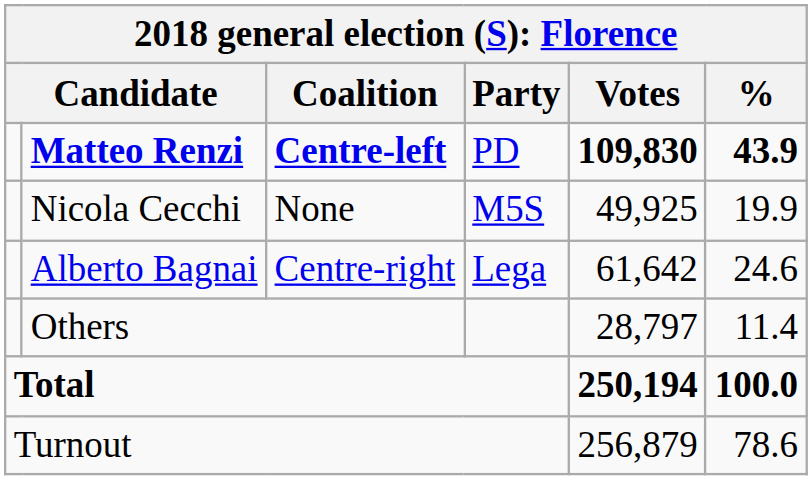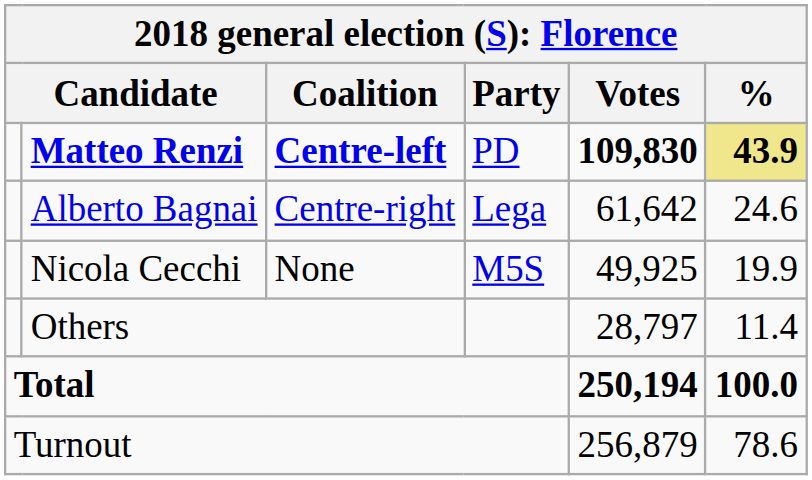(766, 151) no background -> (766, 151) khaki background
rows swapped: (144, 268) <-> (136, 209)
